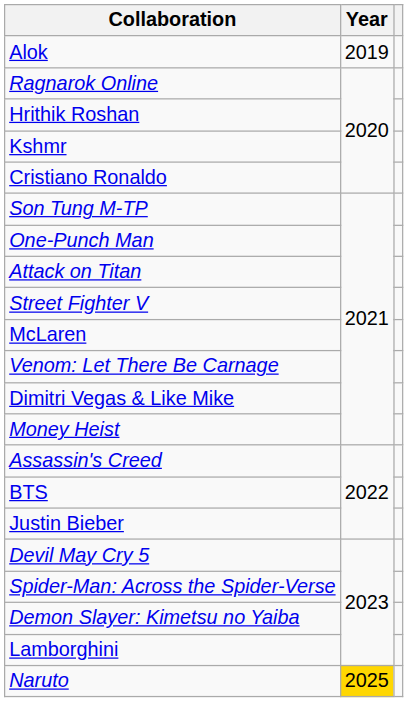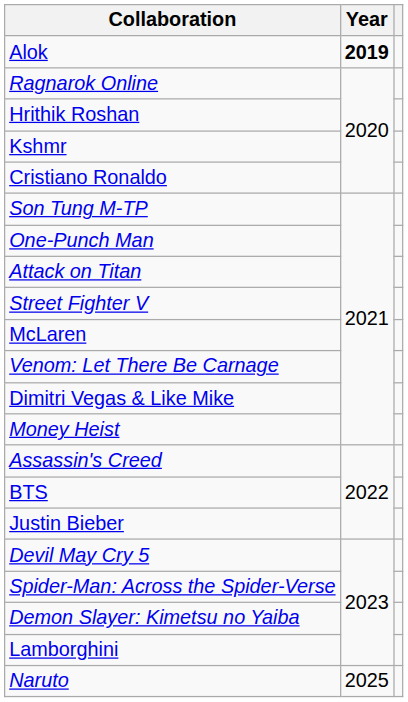(367, 51) normal -> (367, 51) bold
(367, 680) gold background -> (367, 680) no background
